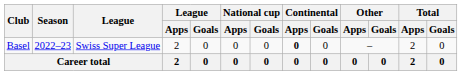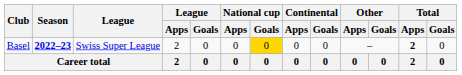(53, 45) normal -> (53, 45) bold
(266, 45) no background -> (266, 45) gold background
(296, 45) bold -> (296, 45) normal
(413, 45) normal -> (413, 45) bold
